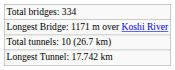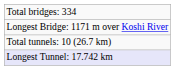(60, 57) no background -> (60, 57) lavender background
